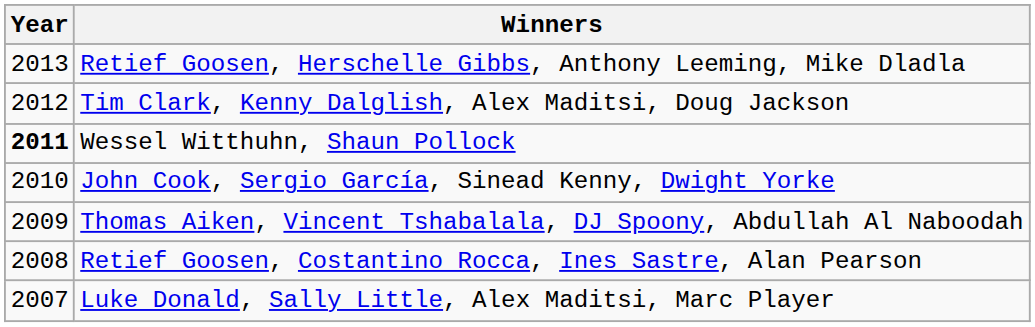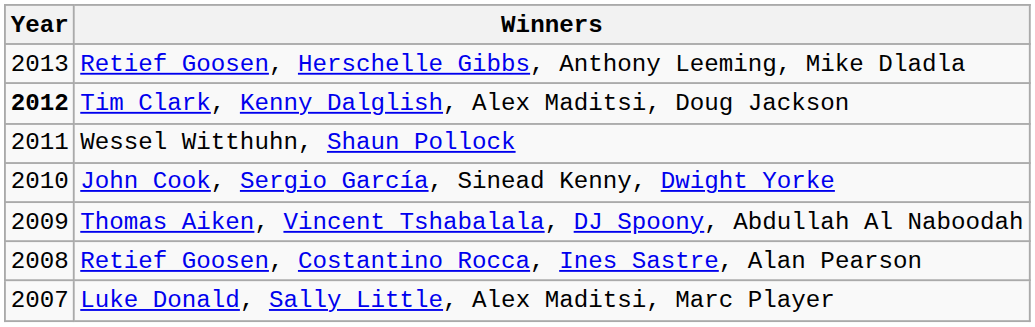(40, 103) normal -> (40, 103) bold
(40, 143) bold -> (40, 143) normal
